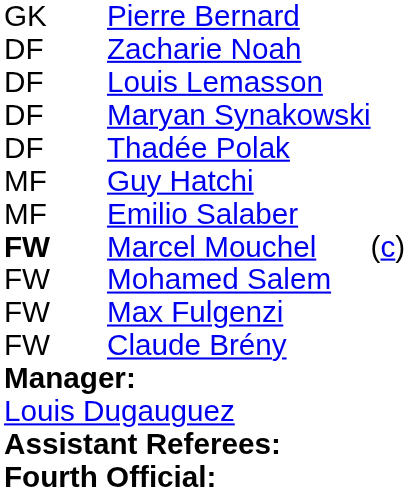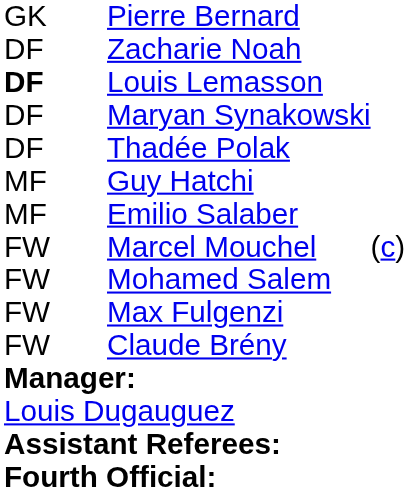(24, 81) normal -> (24, 81) bold
(27, 246) bold -> (27, 246) normal
